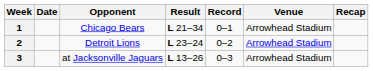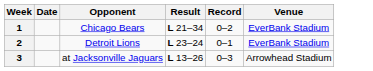- column: (351, 12)
(225, 27) 0–1 -> (225, 27) 0–2
(289, 27) Arrowhead Stadium -> (289, 27) EverBank Stadium
(225, 43) 0–2 -> (225, 43) 0–1
(289, 43) Arrowhead Stadium -> (289, 43) EverBank Stadium
